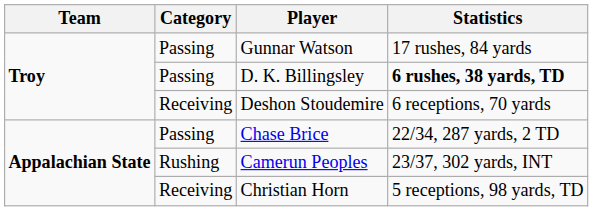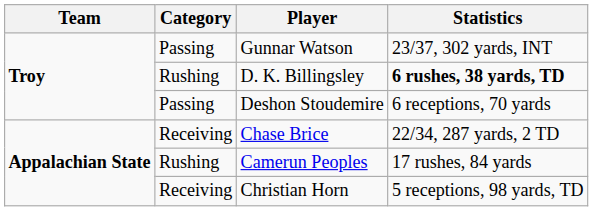(462, 47) 17 rushes, 84 yards -> (472, 47) 23/37, 302 yards, INT
(187, 76) Passing -> (189, 76) Rushing
(196, 104) Receiving -> (187, 104) Passing
(187, 133) Passing -> (196, 133) Receiving
(472, 162) 23/37, 302 yards, INT -> (462, 162) 17 rushes, 84 yards
